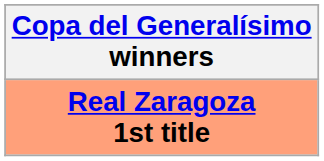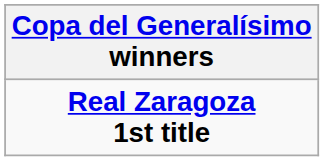(162, 117) lightsalmon background -> (162, 117) no background
